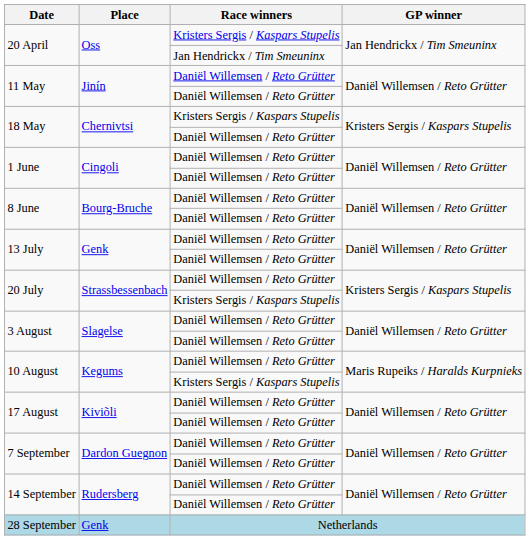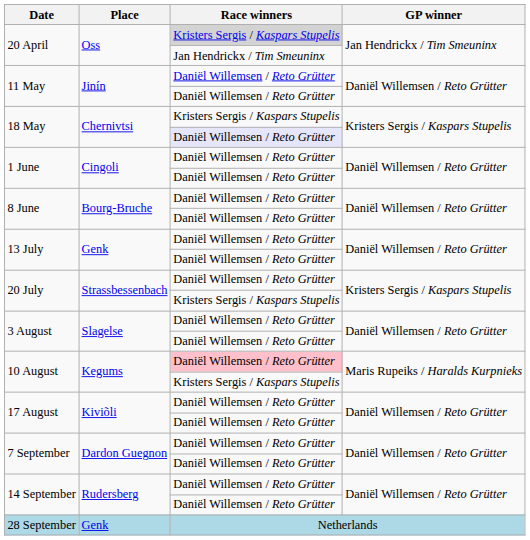(256, 34) no background -> (256, 34) lightgrey background
(254, 136) no background -> (254, 136) lavender background
(254, 361) no background -> (254, 361) pink background
